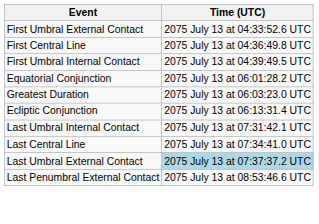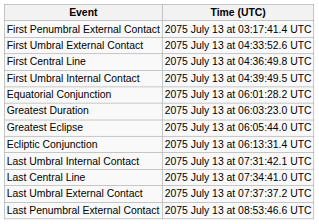+ row: (83, 29)
+ row: (45, 128)
(238, 161) lightblue background -> (238, 194) no background
